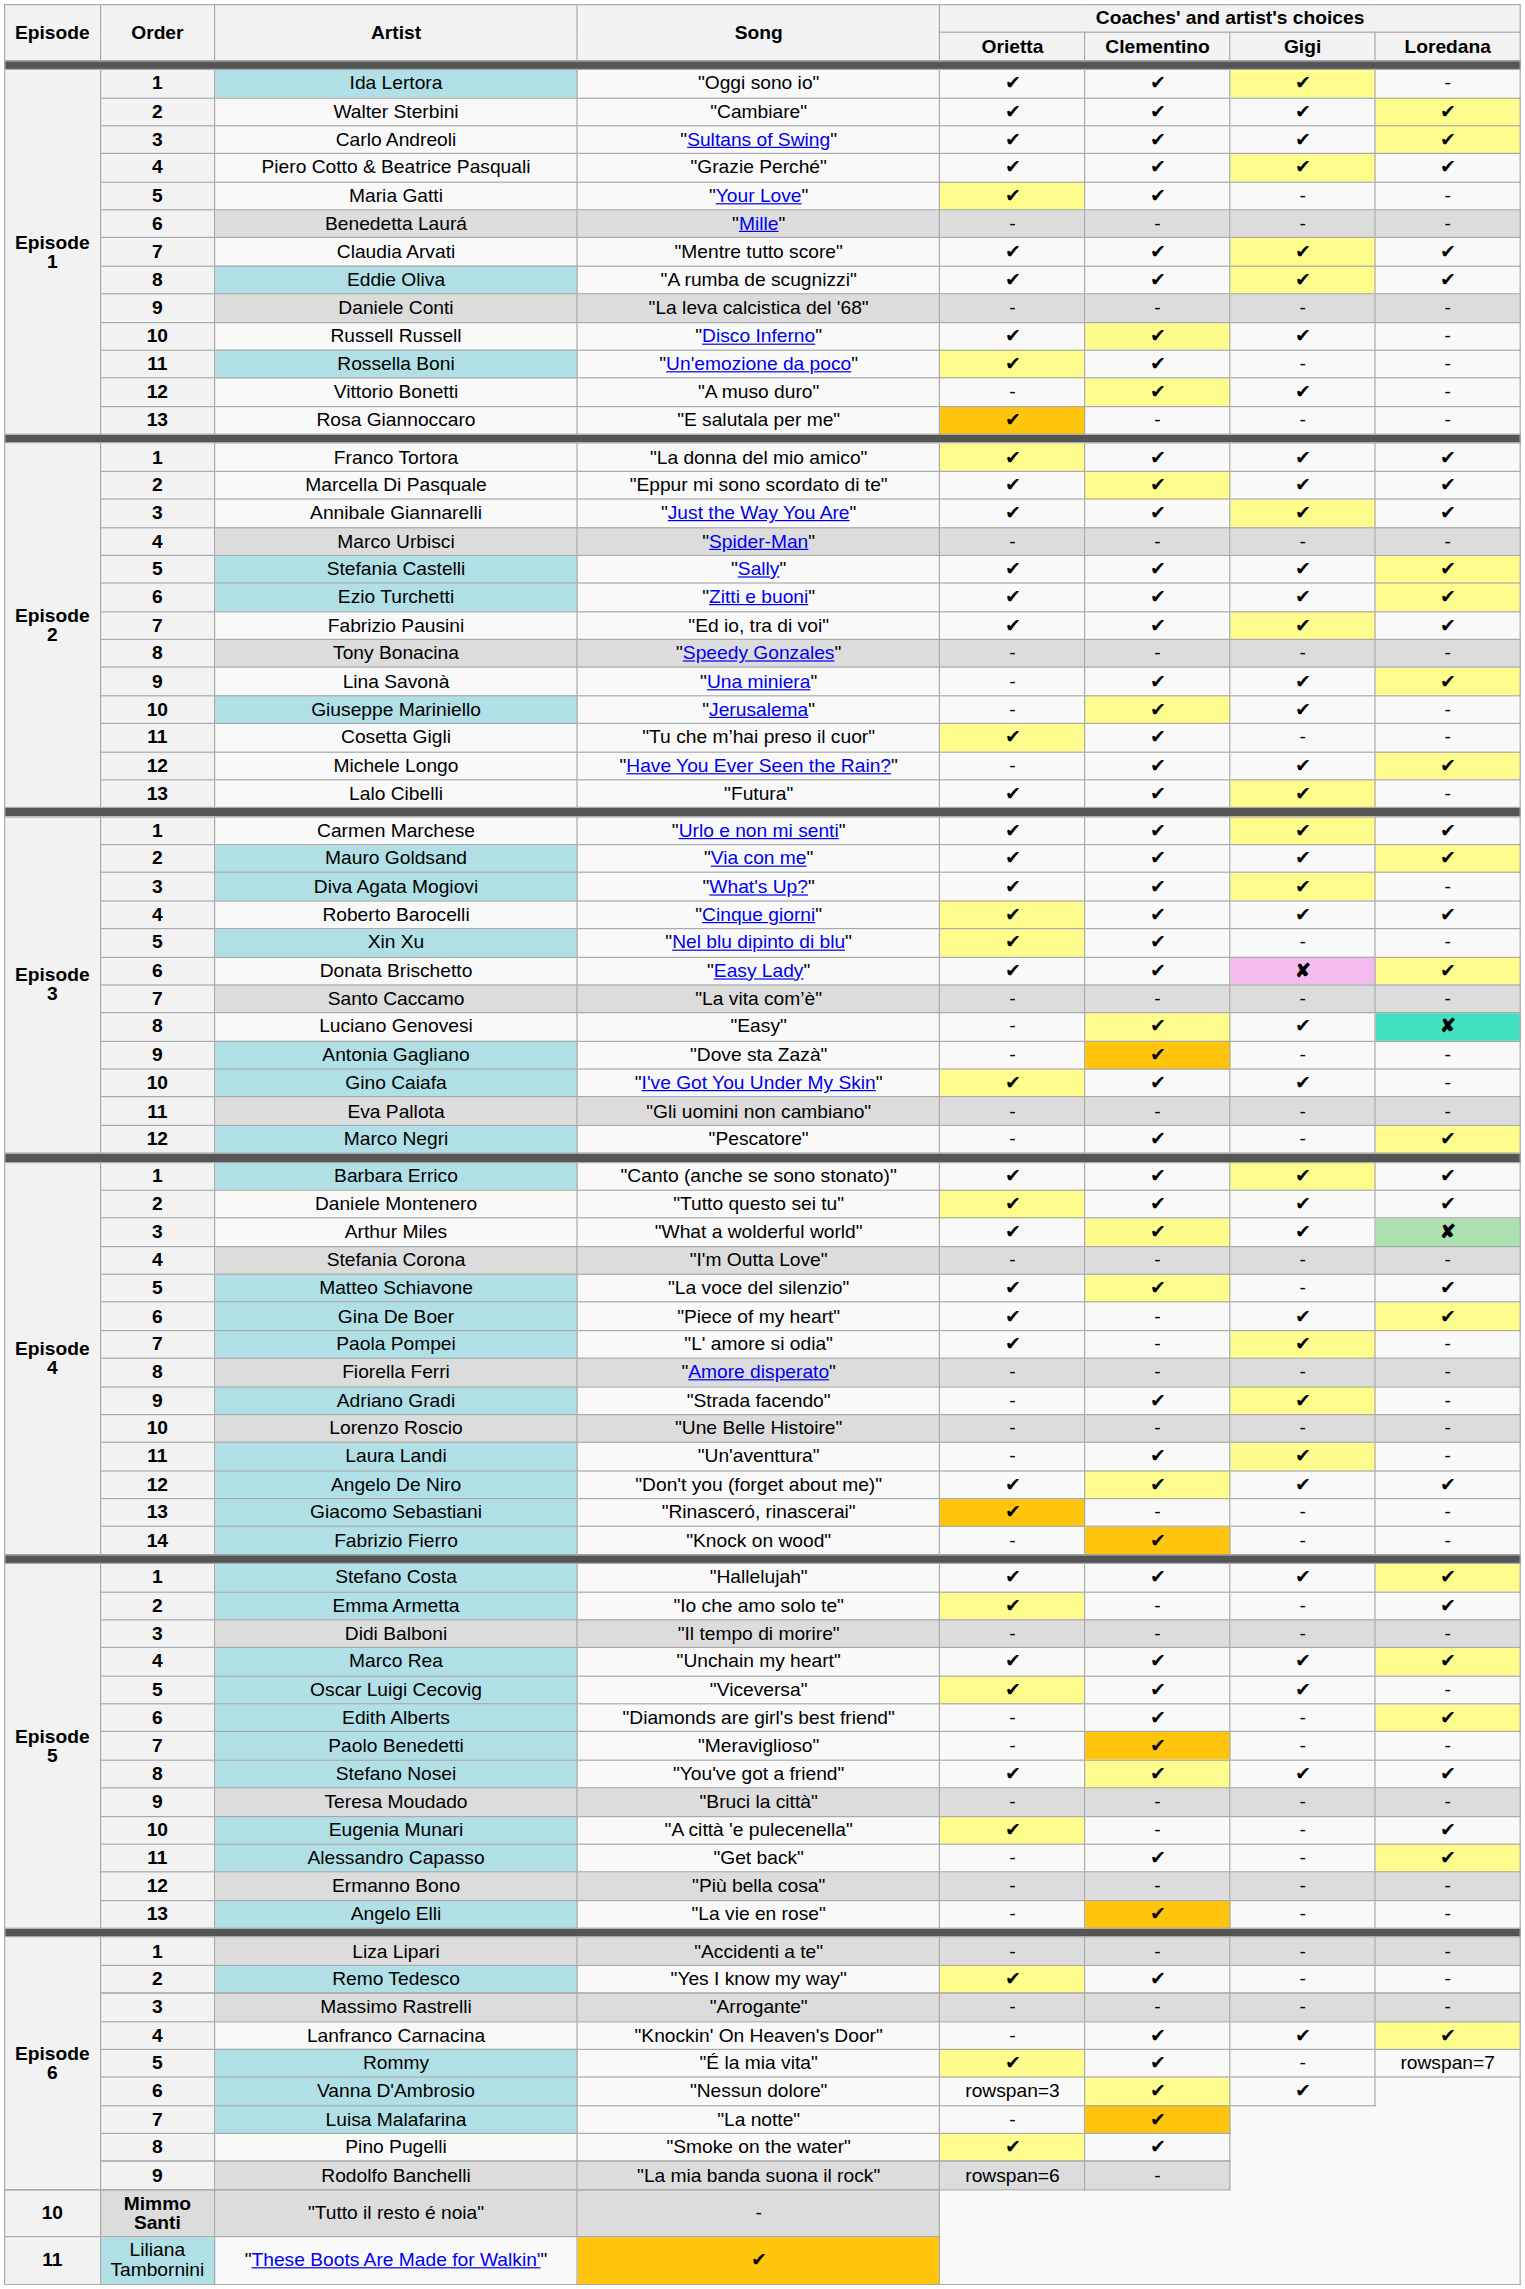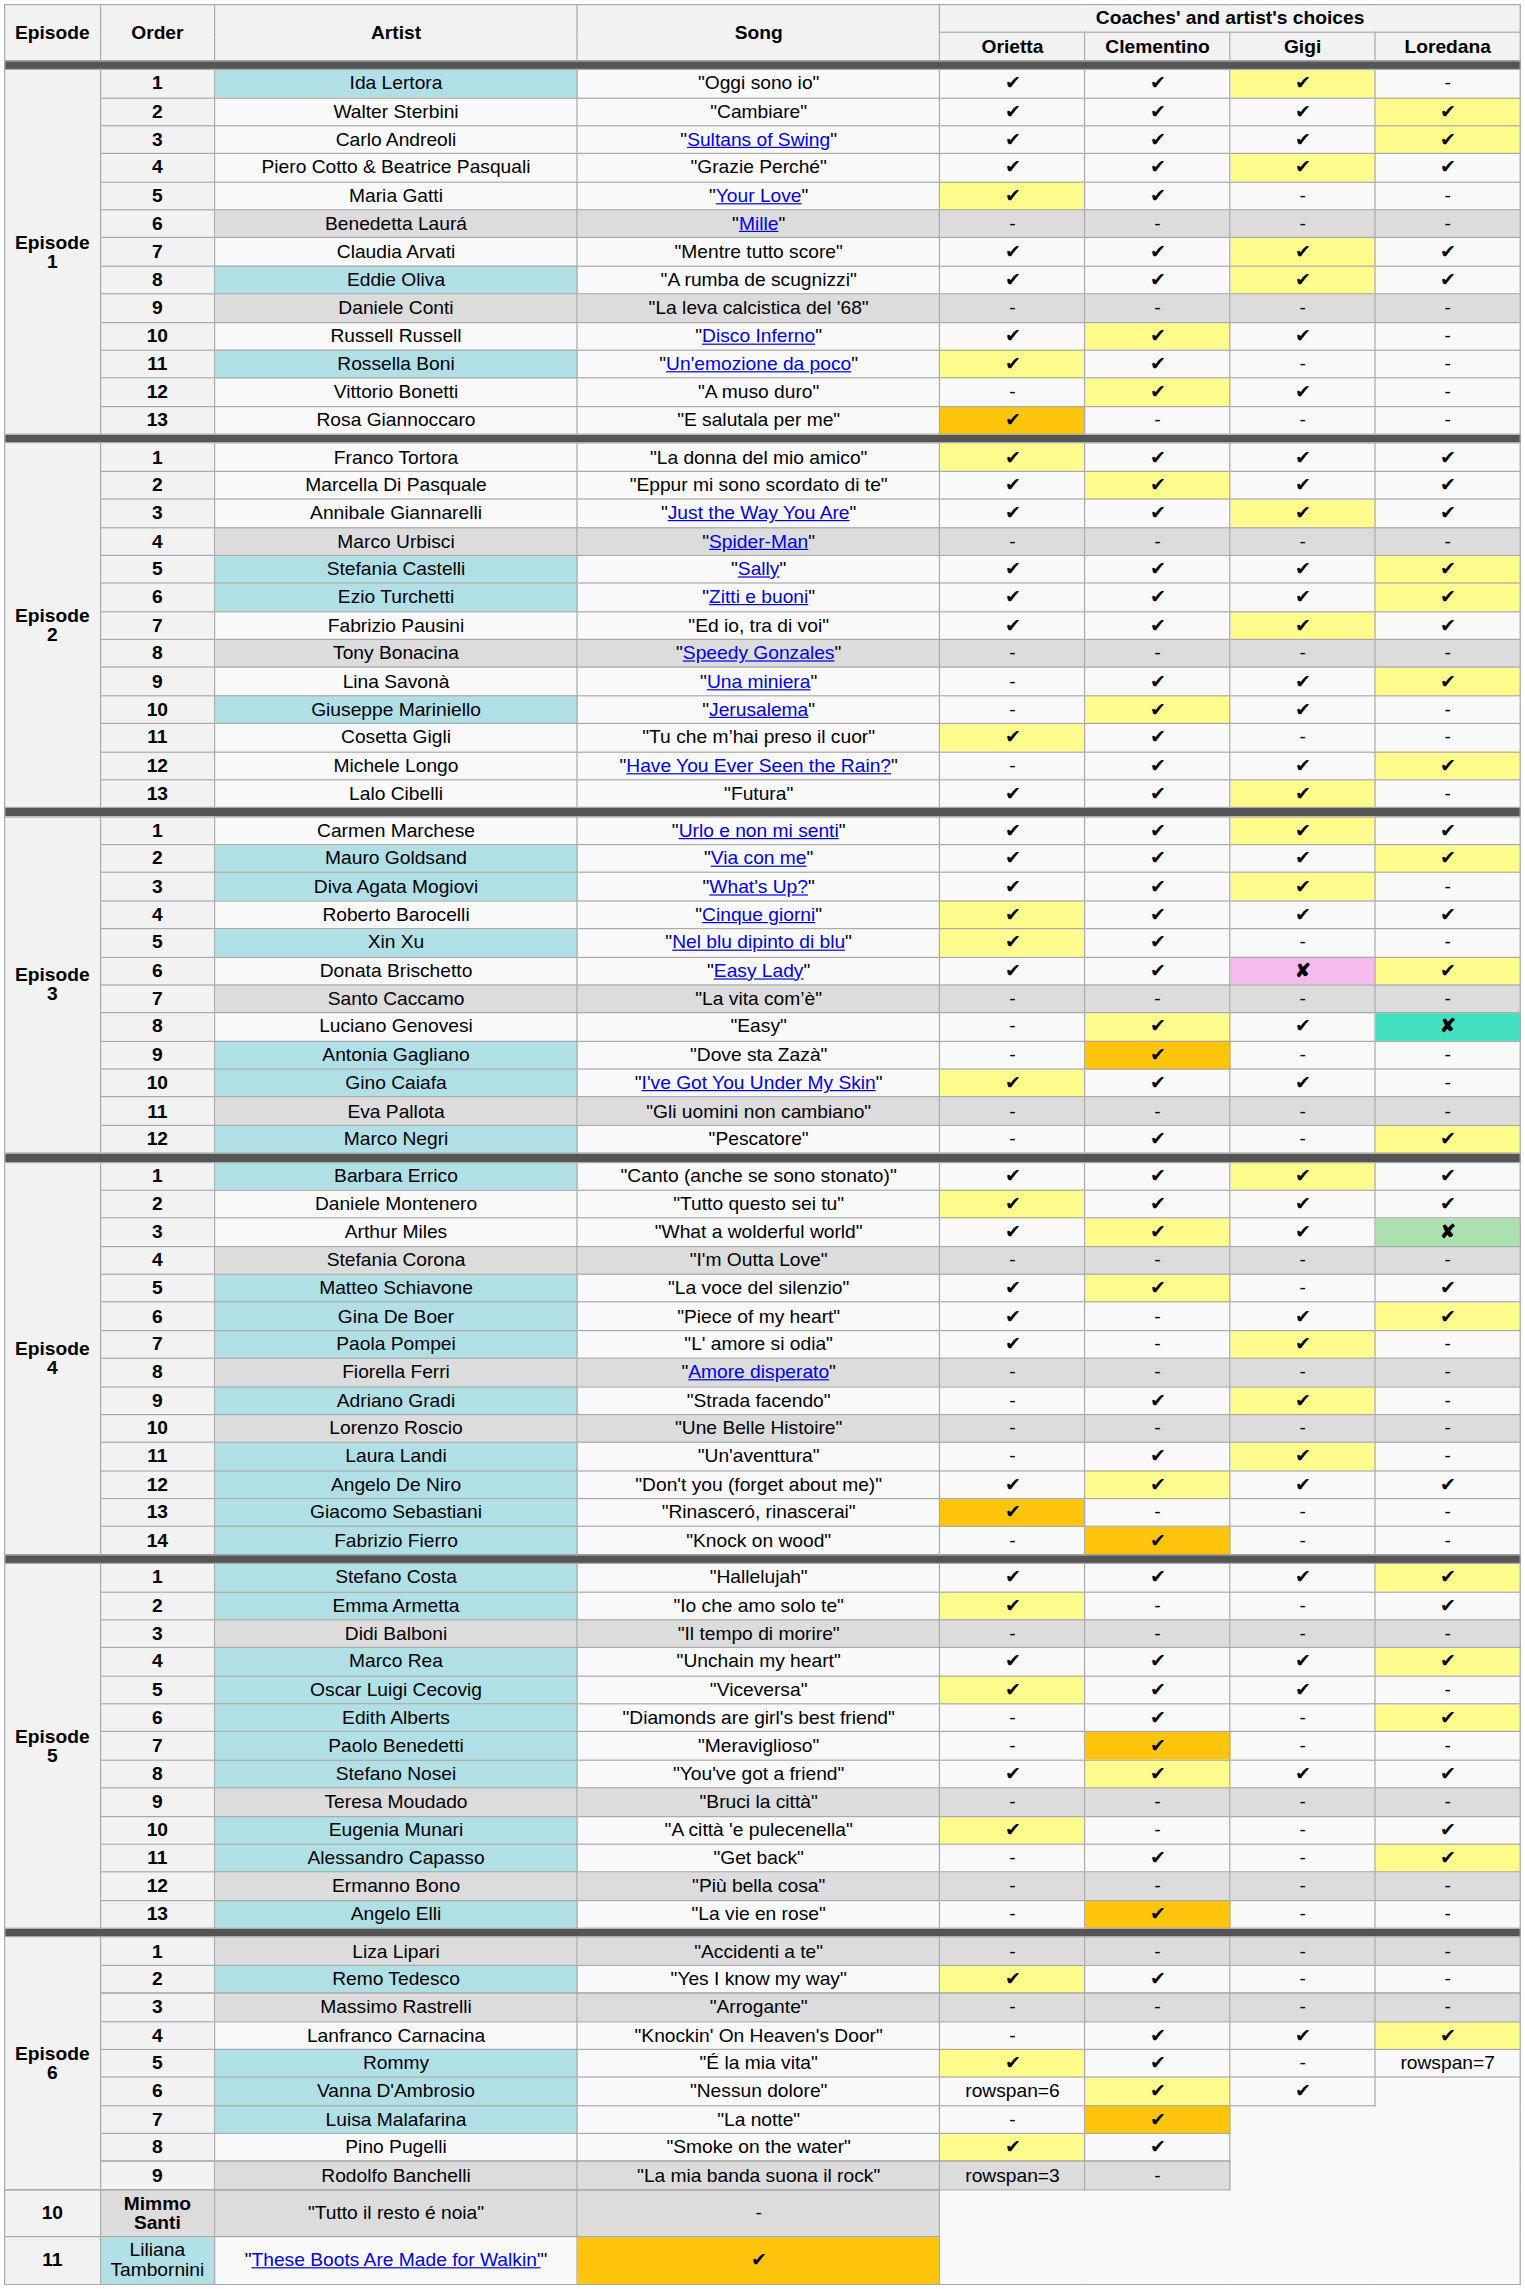(1013, 2091) rowspan=3 -> (1013, 2091) rowspan=6
(1013, 2175) rowspan=6 -> (1013, 2175) rowspan=3
